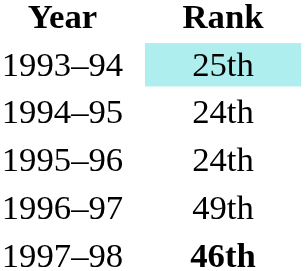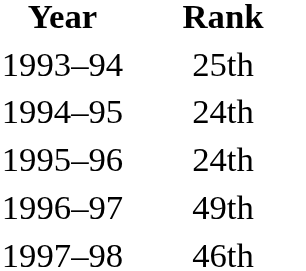(223, 64) paleturquoise background -> (223, 64) no background
(223, 255) bold -> (223, 255) normal
